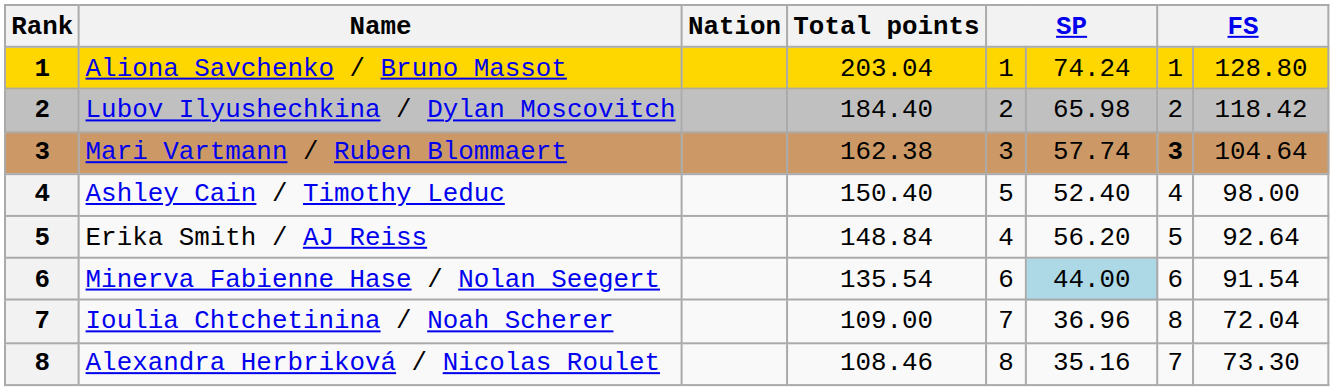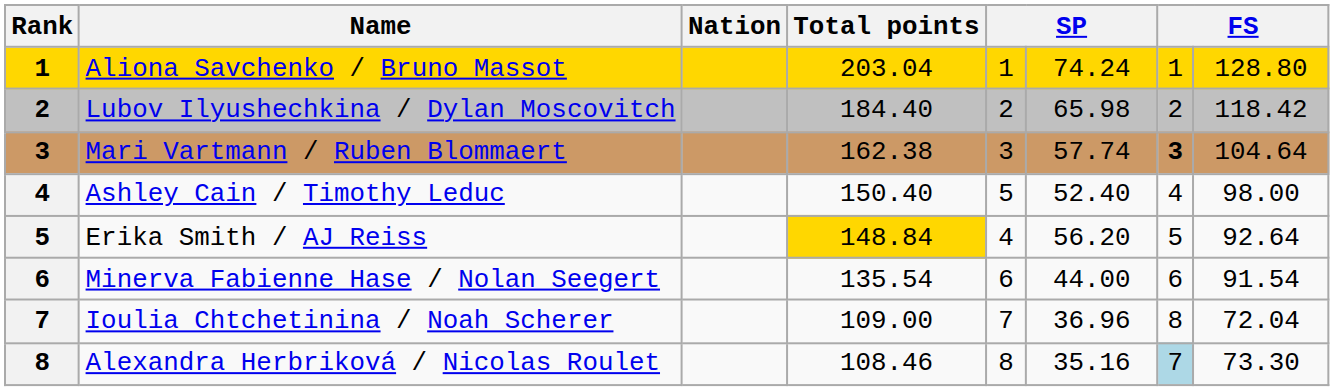(887, 237) no background -> (887, 237) gold background
(1092, 279) lightblue background -> (1092, 279) no background
(1175, 363) no background -> (1175, 363) lightblue background
